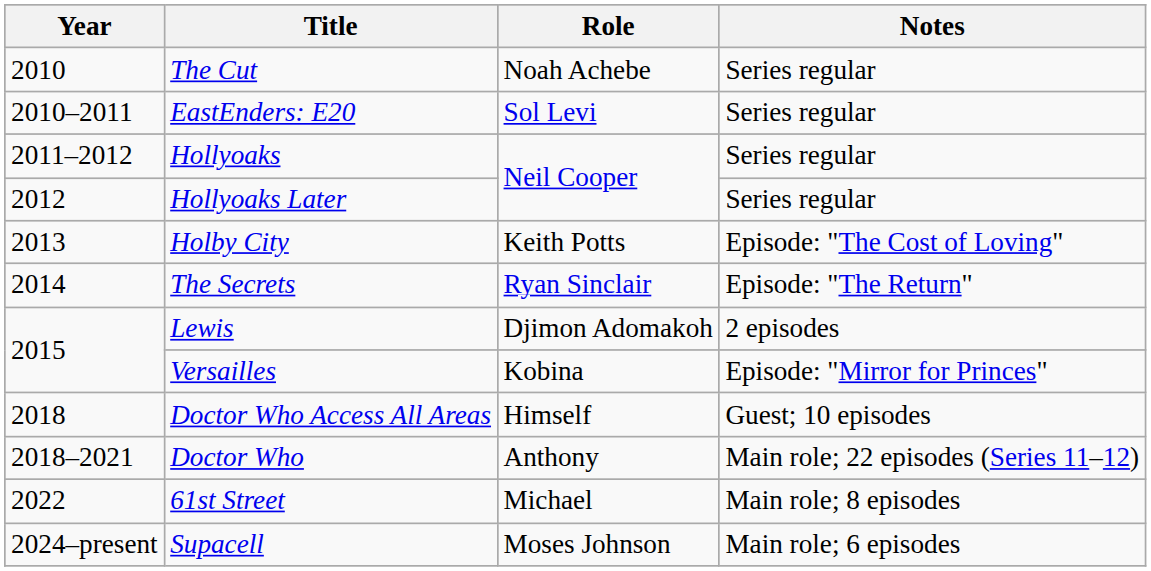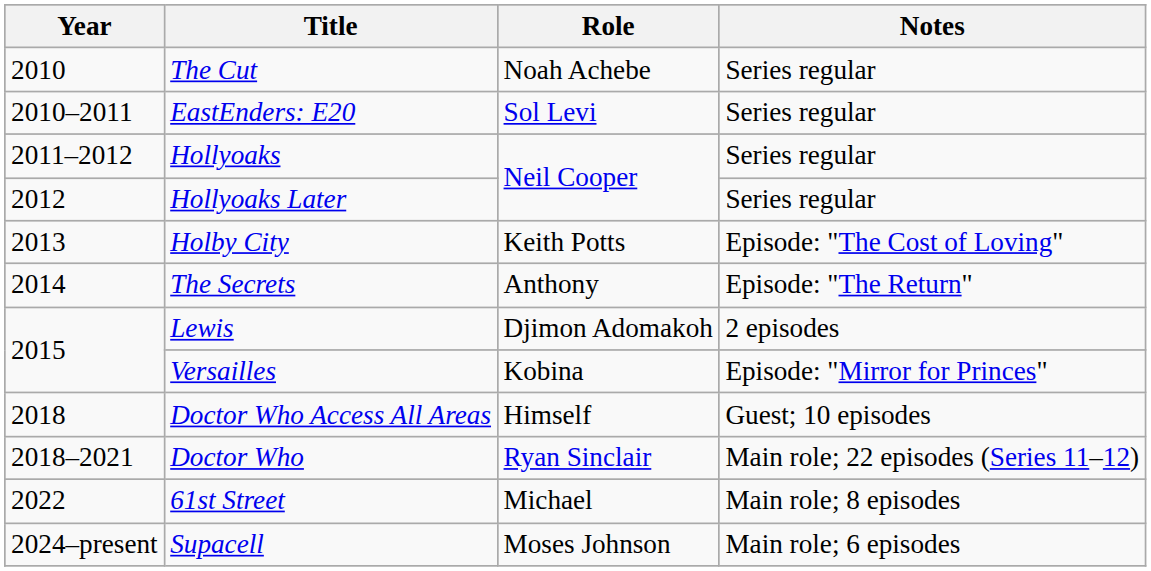(577, 284) Ryan Sinclair -> (551, 284) Anthony
(551, 457) Anthony -> (577, 457) Ryan Sinclair
